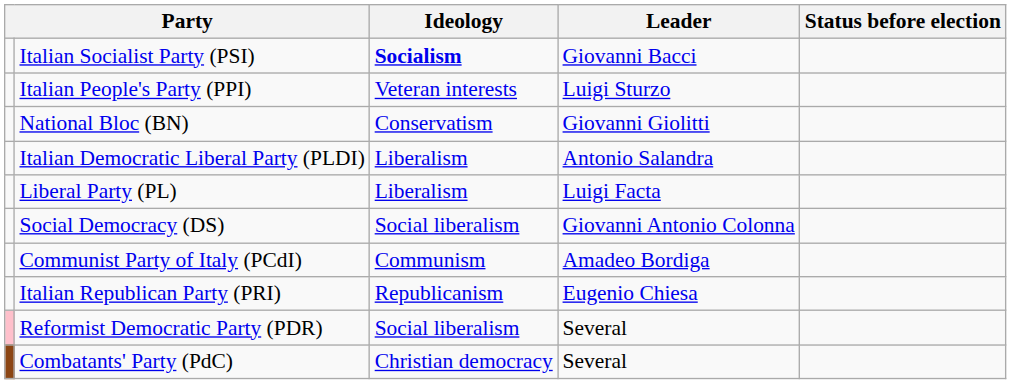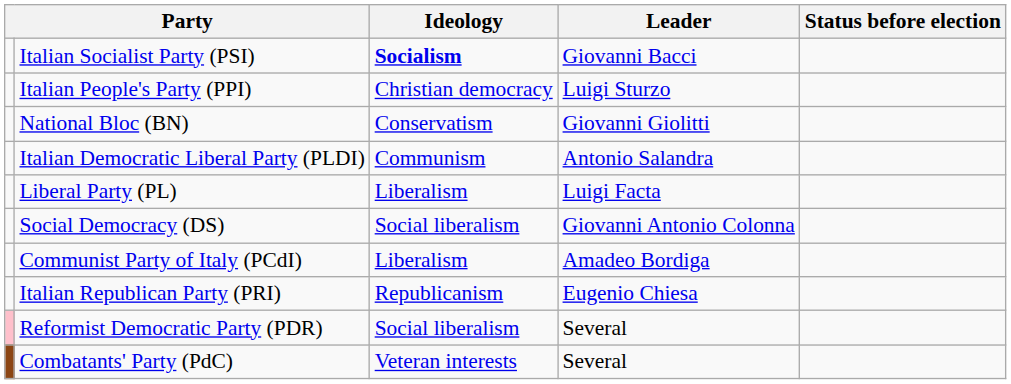(446, 89) Veteran interests -> (464, 89) Christian democracy
(421, 157) Liberalism -> (430, 157) Communism
(430, 259) Communism -> (421, 259) Liberalism
(464, 361) Christian democracy -> (446, 361) Veteran interests
